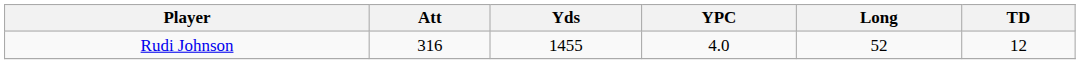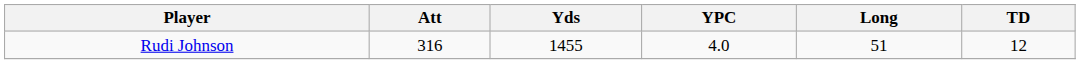(879, 44) 52 -> (879, 44) 51
